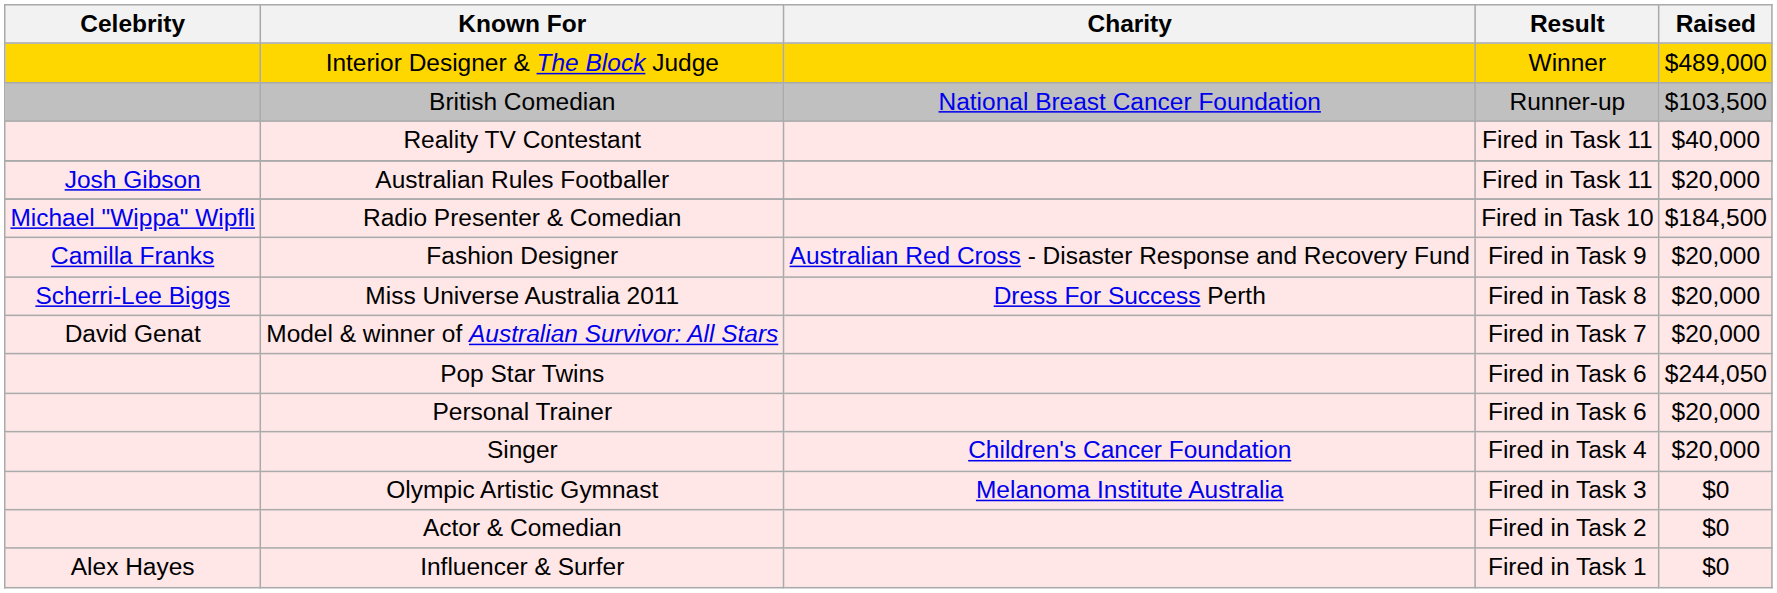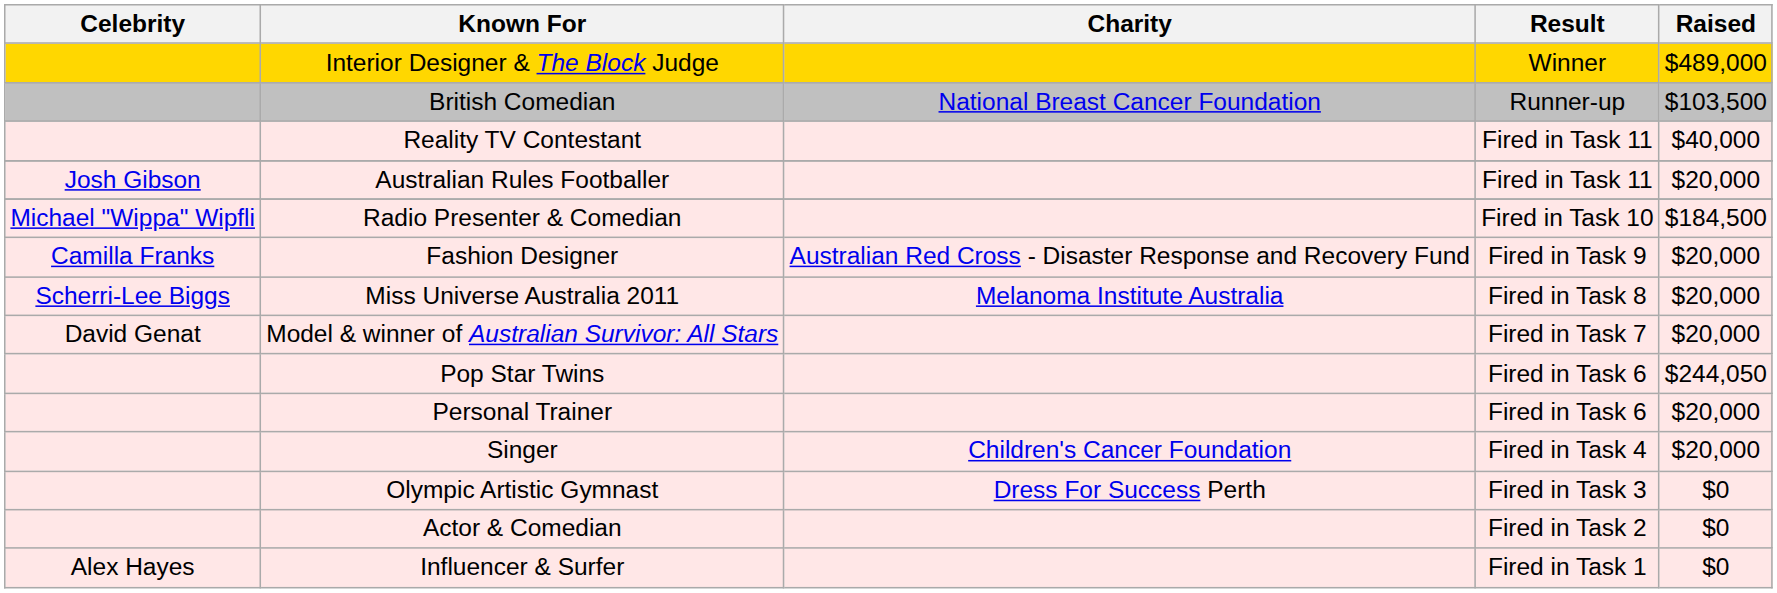(1130, 295) Dress For Success Perth -> (1130, 295) Melanoma Institute Australia
(1130, 489) Melanoma Institute Australia -> (1130, 489) Dress For Success Perth
